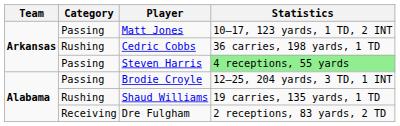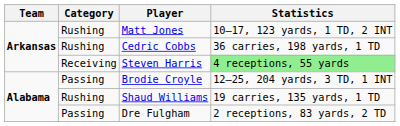(83, 30) Passing -> (83, 30) Rushing
(83, 63) Passing -> (89, 63) Receiving
(89, 113) Receiving -> (83, 113) Passing
